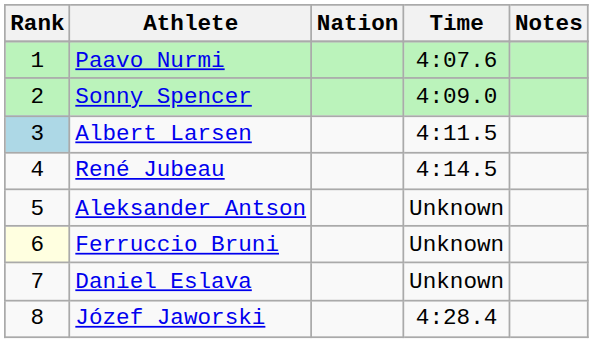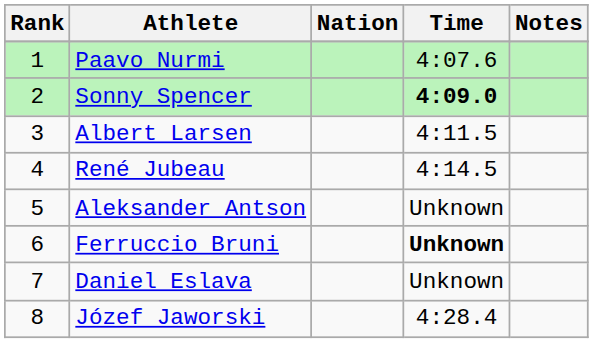(457, 97) normal -> (457, 97) bold
(37, 134) lightblue background -> (37, 134) no background
(37, 245) lightyellow background -> (37, 245) no background
(457, 245) normal -> (457, 245) bold
